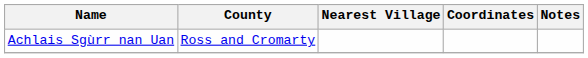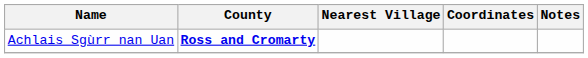(248, 41) normal -> (248, 41) bold
